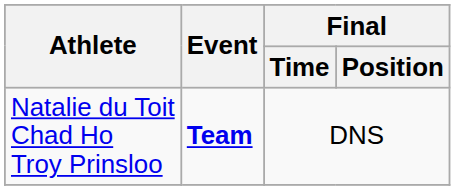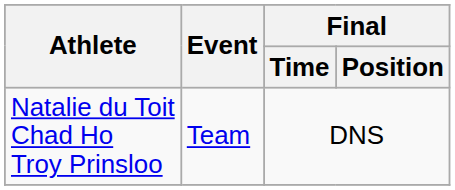(220, 136) bold -> (218, 136) normal
